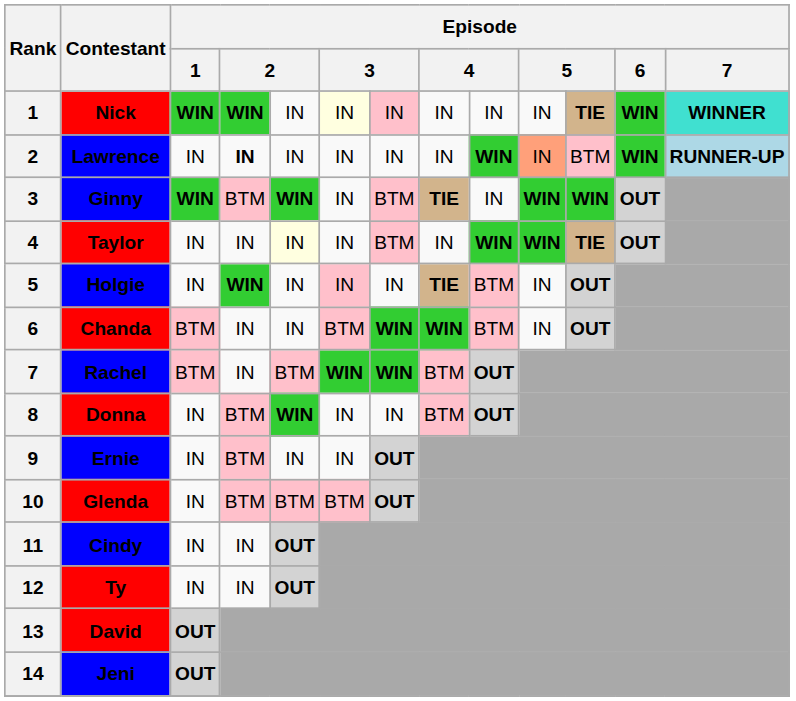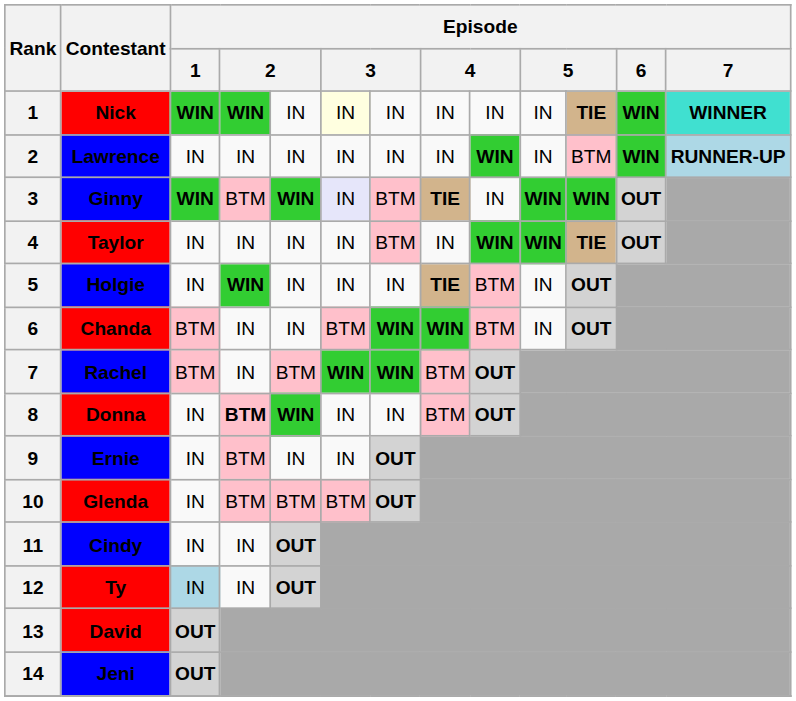(394, 113) pink background -> (395, 113) no background
(245, 156) bold -> (246, 156) normal
(542, 156) lightsalmon background -> (543, 156) no background
(345, 199) no background -> (346, 199) lavender background
(295, 242) lightyellow background -> (296, 242) no background
(345, 286) pink background -> (346, 286) no background
(245, 415) normal -> (246, 415) bold
(195, 588) no background -> (195, 588) lightblue background
